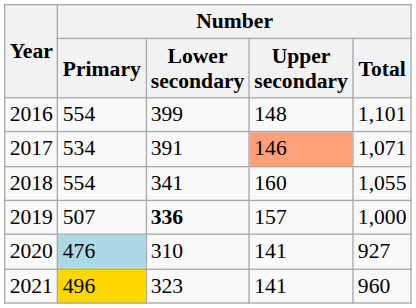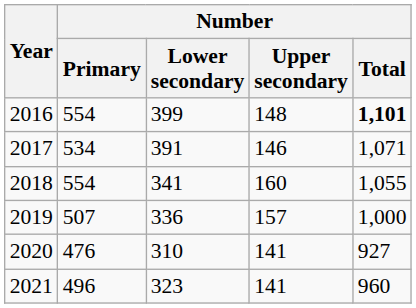(382, 114) normal -> (382, 114) bold
(270, 148) lightsalmon background -> (270, 148) no background
(167, 217) bold -> (167, 217) normal
(79, 251) lightblue background -> (79, 251) no background
(79, 285) gold background -> (79, 285) no background
